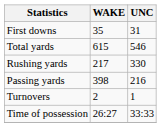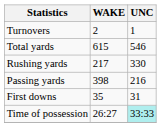rows swapped: (32, 30) <-> (28, 97)
(142, 113) no background -> (142, 113) paleturquoise background
